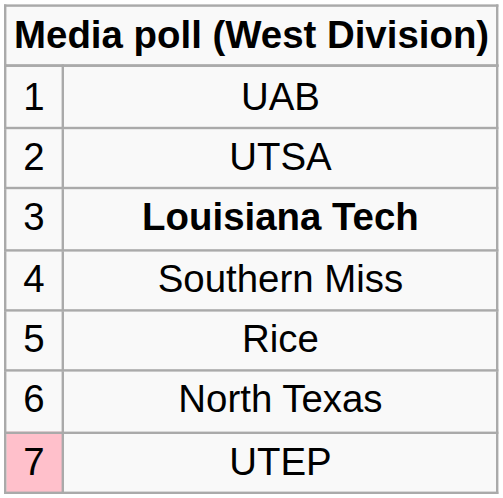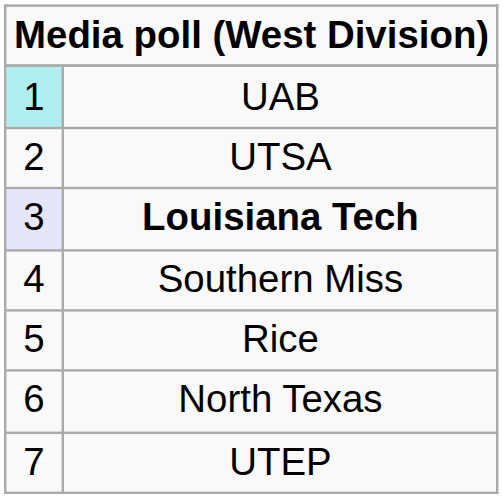(34, 96) no background -> (34, 96) paleturquoise background
(34, 218) no background -> (34, 218) lavender background
(34, 461) pink background -> (34, 461) no background
